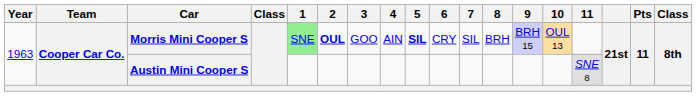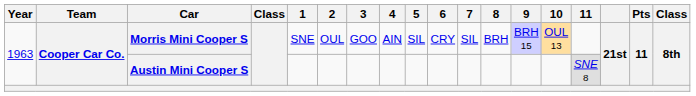(303, 38) lightgreen background -> (303, 38) no background
(332, 38) bold -> (332, 38) normal
(417, 38) bold -> (416, 38) normal
